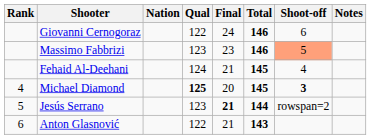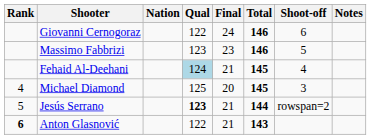(303, 50) lightsalmon background -> (303, 50) no background
(197, 69) no background -> (197, 69) lightblue background
(197, 87) bold -> (197, 87) normal
(303, 87) bold -> (303, 87) normal
(197, 106) normal -> (197, 106) bold
(228, 106) bold -> (228, 106) normal
(21, 124) normal -> (21, 124) bold
